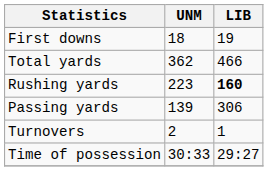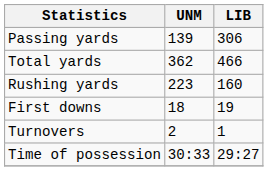rows swapped: (55, 39) <-> (63, 108)
(230, 85) bold -> (230, 85) normal
